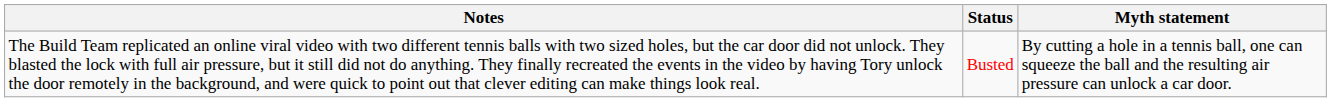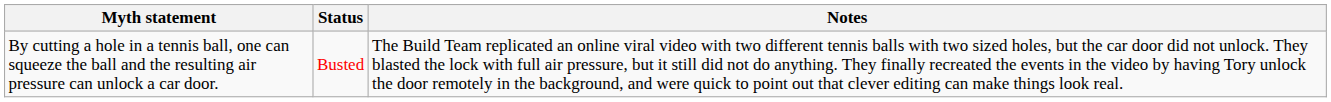columns swapped: (1172, 17) <-> (484, 17)
